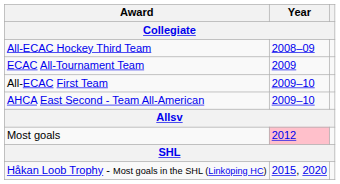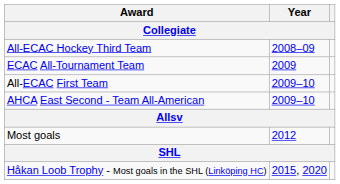(284, 135) pink background -> (284, 135) no background
